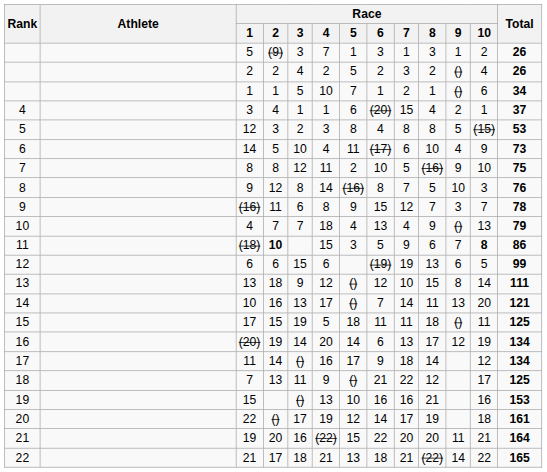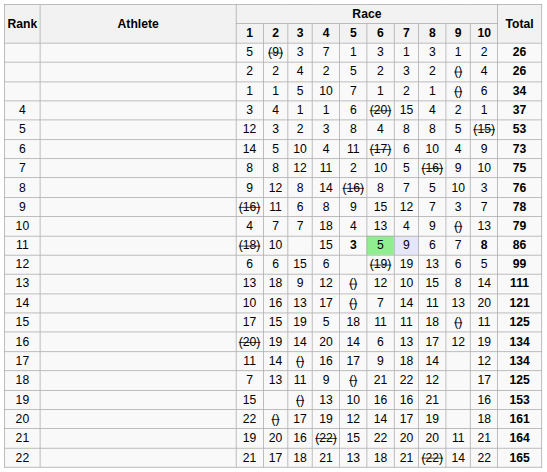(276, 245) bold -> (276, 245) normal
(353, 245) normal -> (353, 245) bold
(380, 245) no background -> (380, 245) lightgreen background
(406, 245) no background -> (406, 245) lavender background
